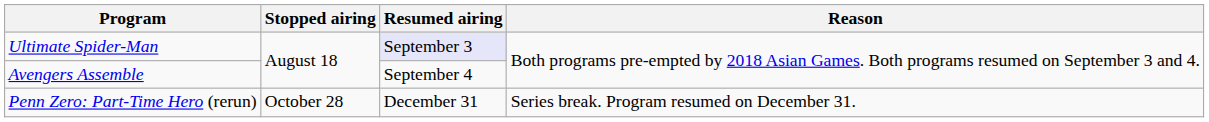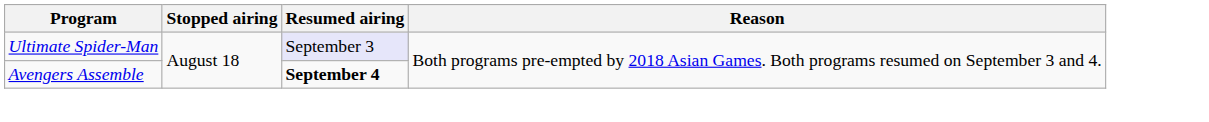(428, 74) normal -> (333, 74) bold
- row: (133, 102)
